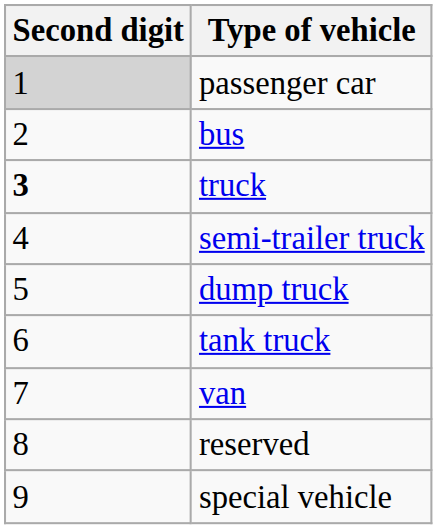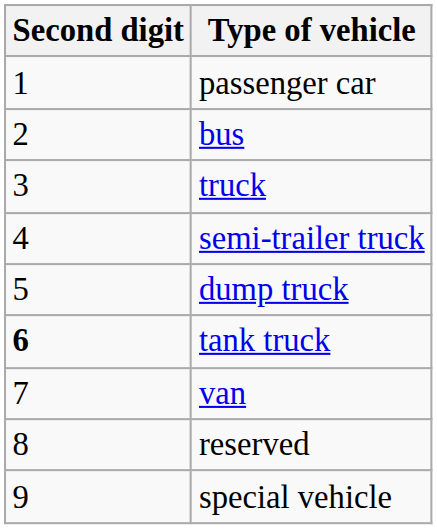(21, 82) lightgrey background -> (21, 82) no background
(21, 185) bold -> (21, 185) normal
(21, 340) normal -> (21, 340) bold
